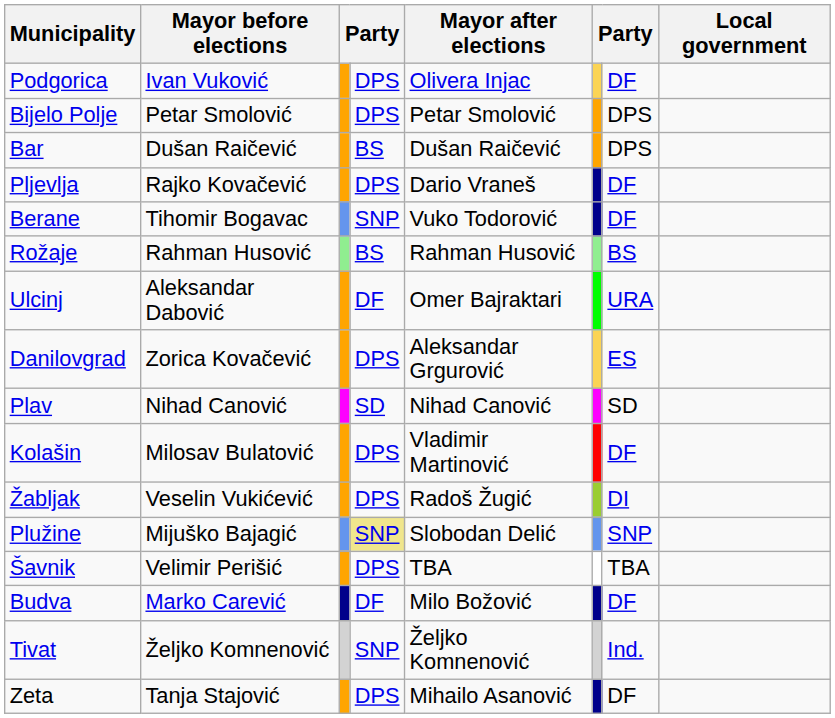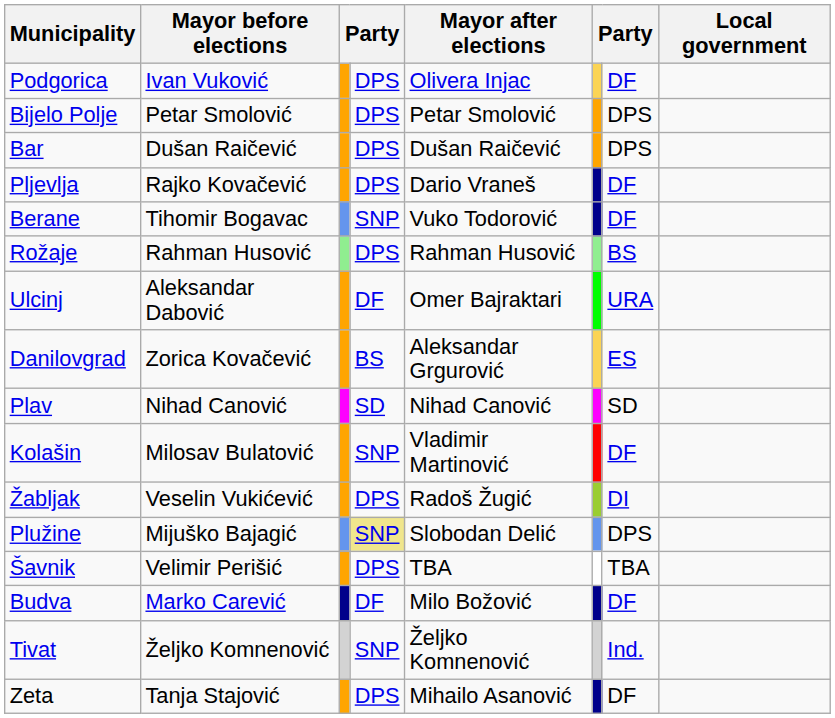(369, 149) BS -> (377, 149) DPS
(369, 253) BS -> (377, 253) DPS
(377, 359) DPS -> (369, 359) BS
(377, 452) DPS -> (377, 452) SNP
(630, 533) SNP -> (630, 533) DPS
